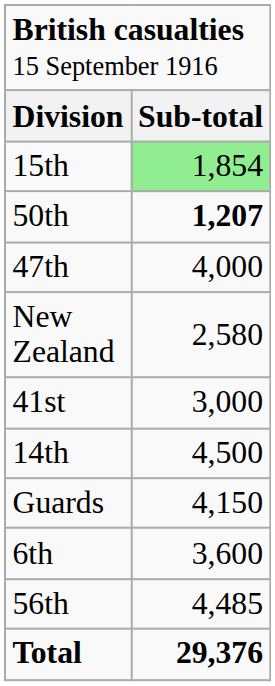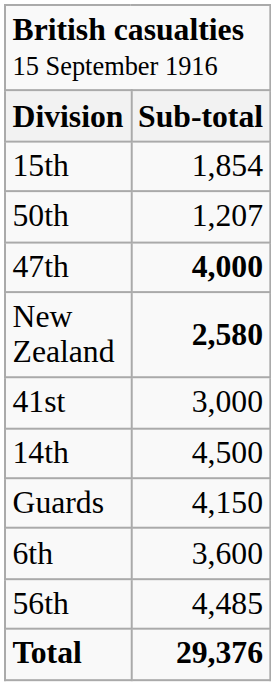(227, 165) lightgreen background -> (227, 165) no background
(227, 215) bold -> (227, 215) normal
(227, 266) normal -> (227, 266) bold
(227, 334) normal -> (227, 334) bold
